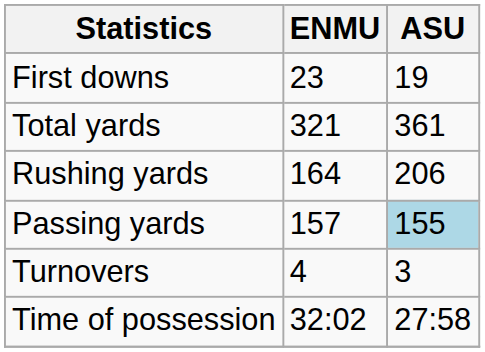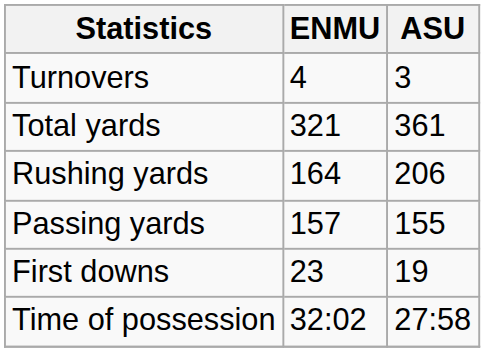rows swapped: (91, 77) <-> (81, 272)
(420, 223) lightblue background -> (420, 223) no background
